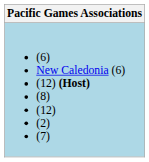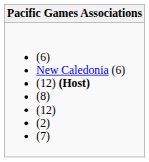(75, 96) lightblue background -> (75, 96) no background
